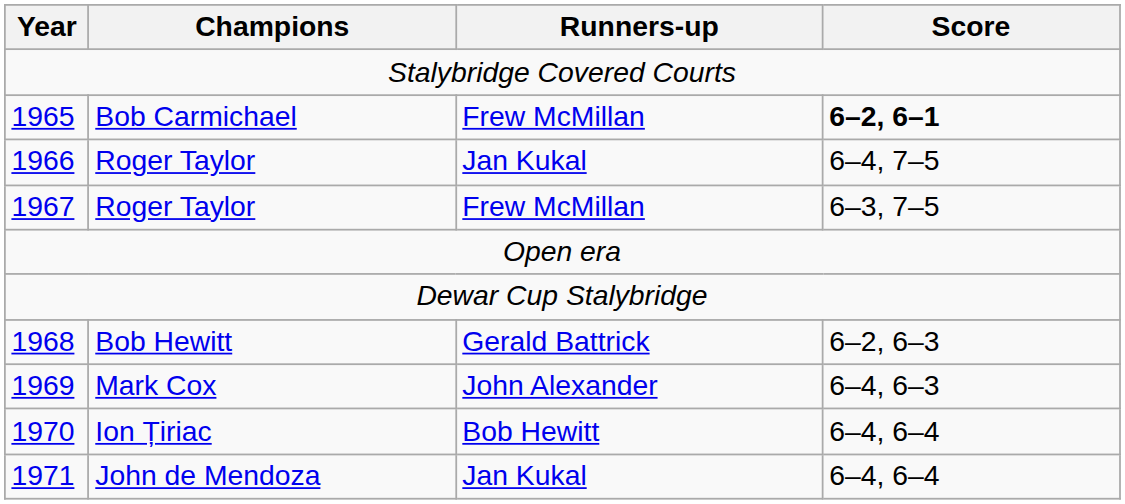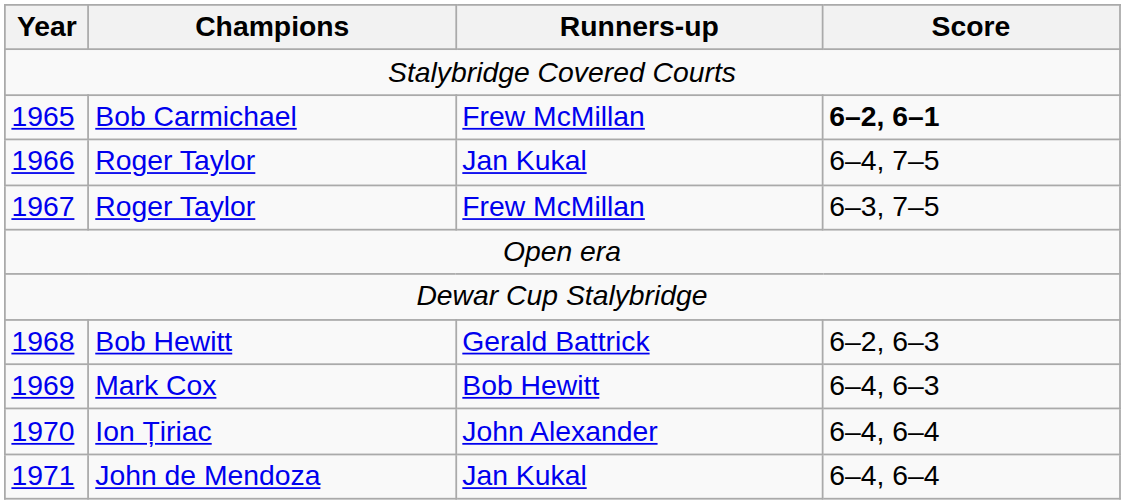(560, 386) John Alexander -> (531, 386) Bob Hewitt
(531, 431) Bob Hewitt -> (560, 431) John Alexander
